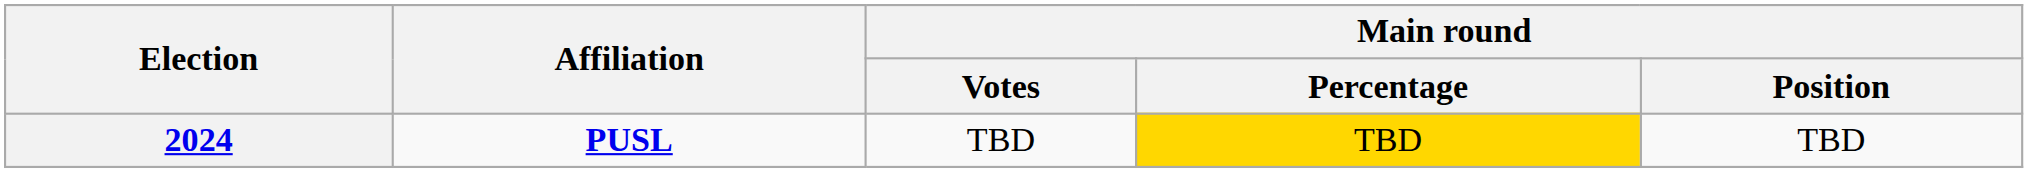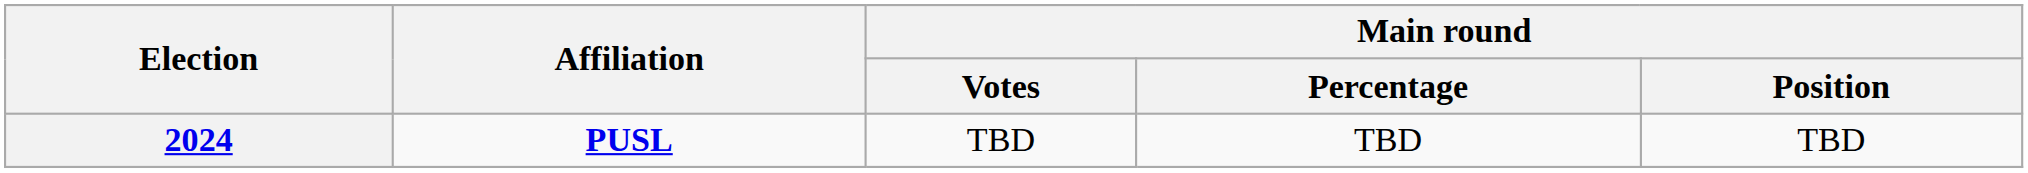(1388, 139) gold background -> (1388, 139) no background
